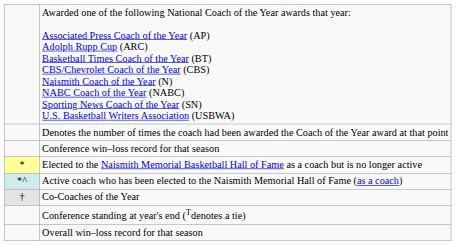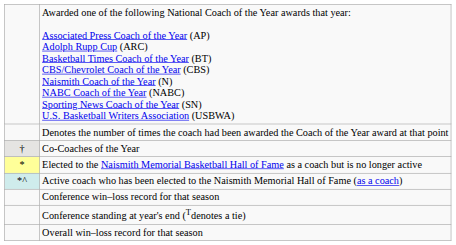rows swapped: (91, 197) <-> (131, 148)
